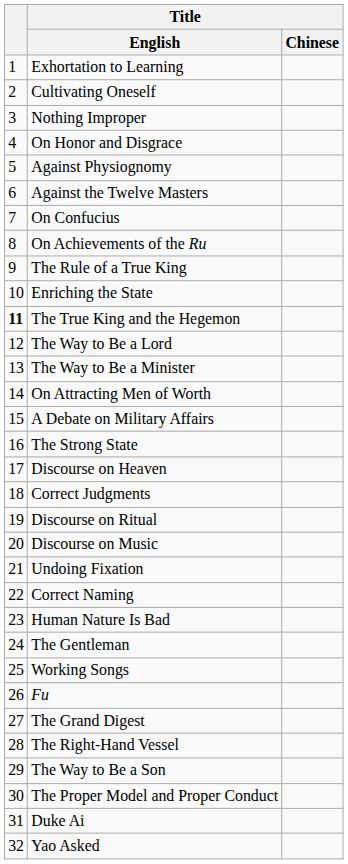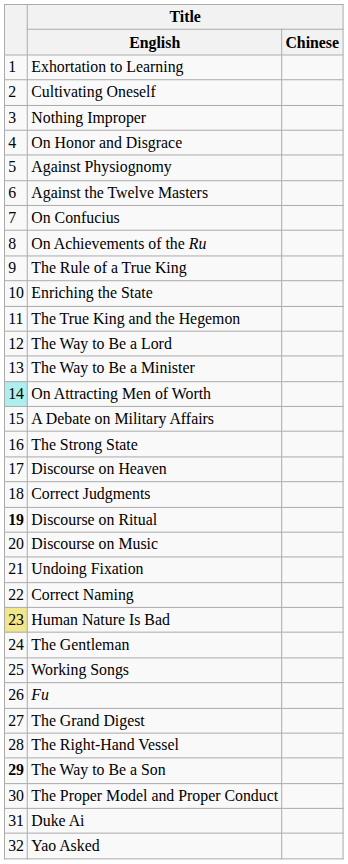(16, 318) bold -> (16, 318) normal
(16, 393) no background -> (16, 393) paleturquoise background
(16, 519) normal -> (16, 519) bold
(16, 619) no background -> (16, 619) khaki background
(16, 770) normal -> (16, 770) bold
